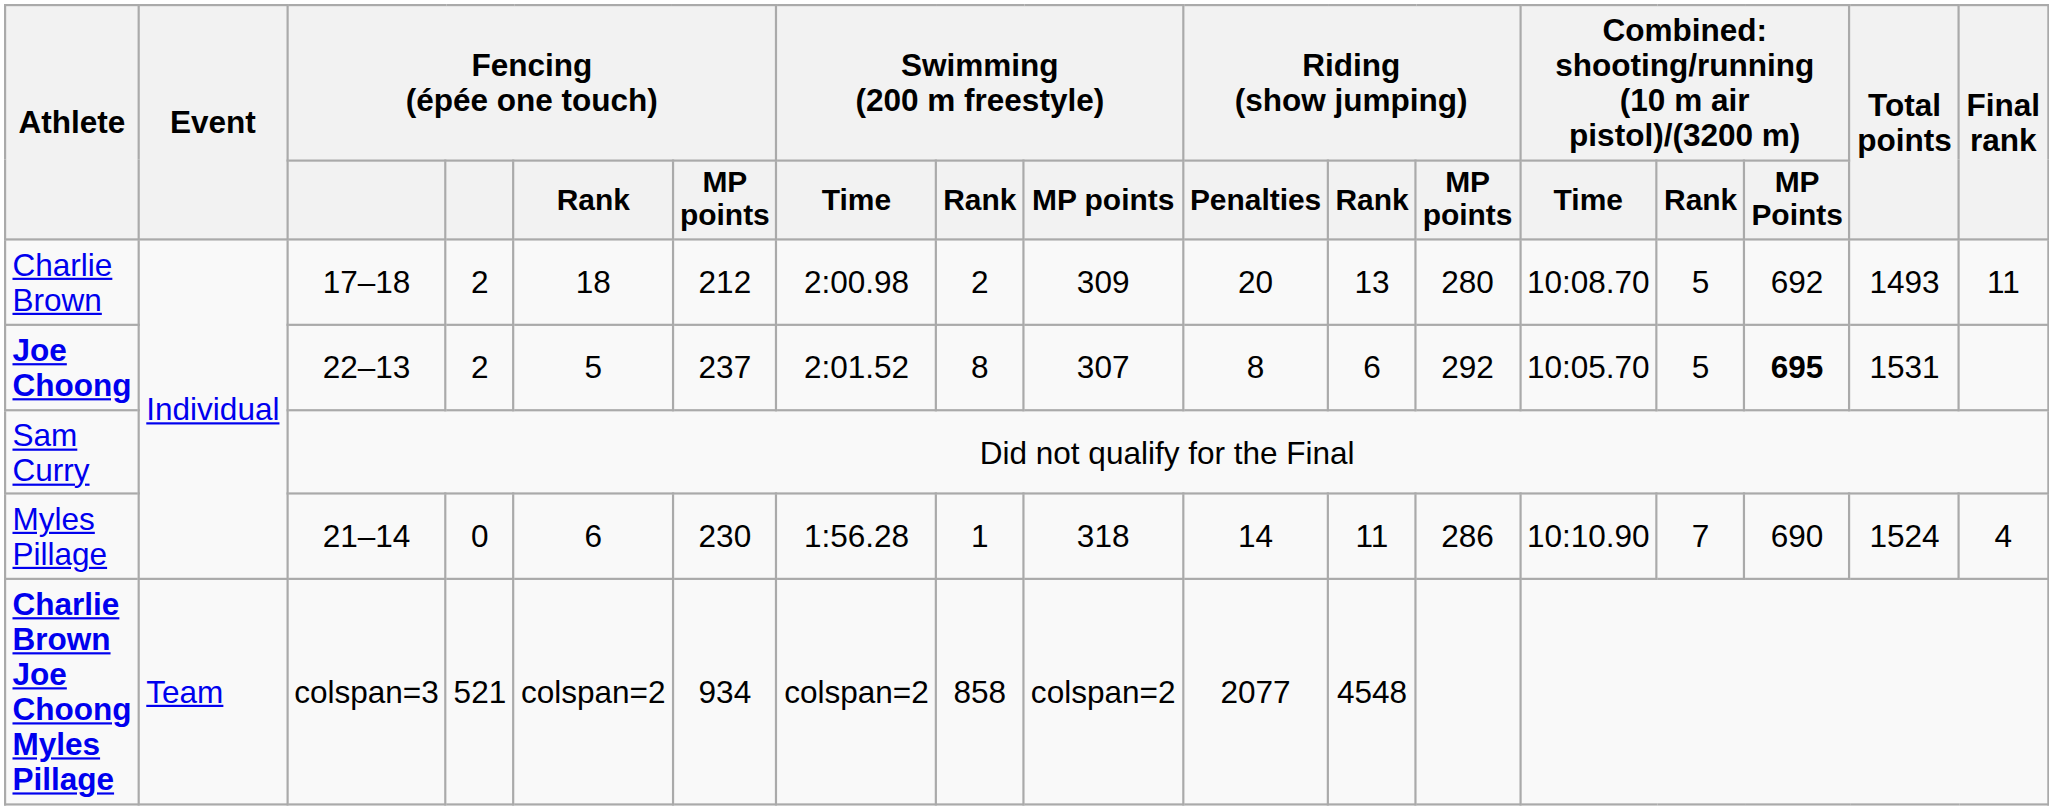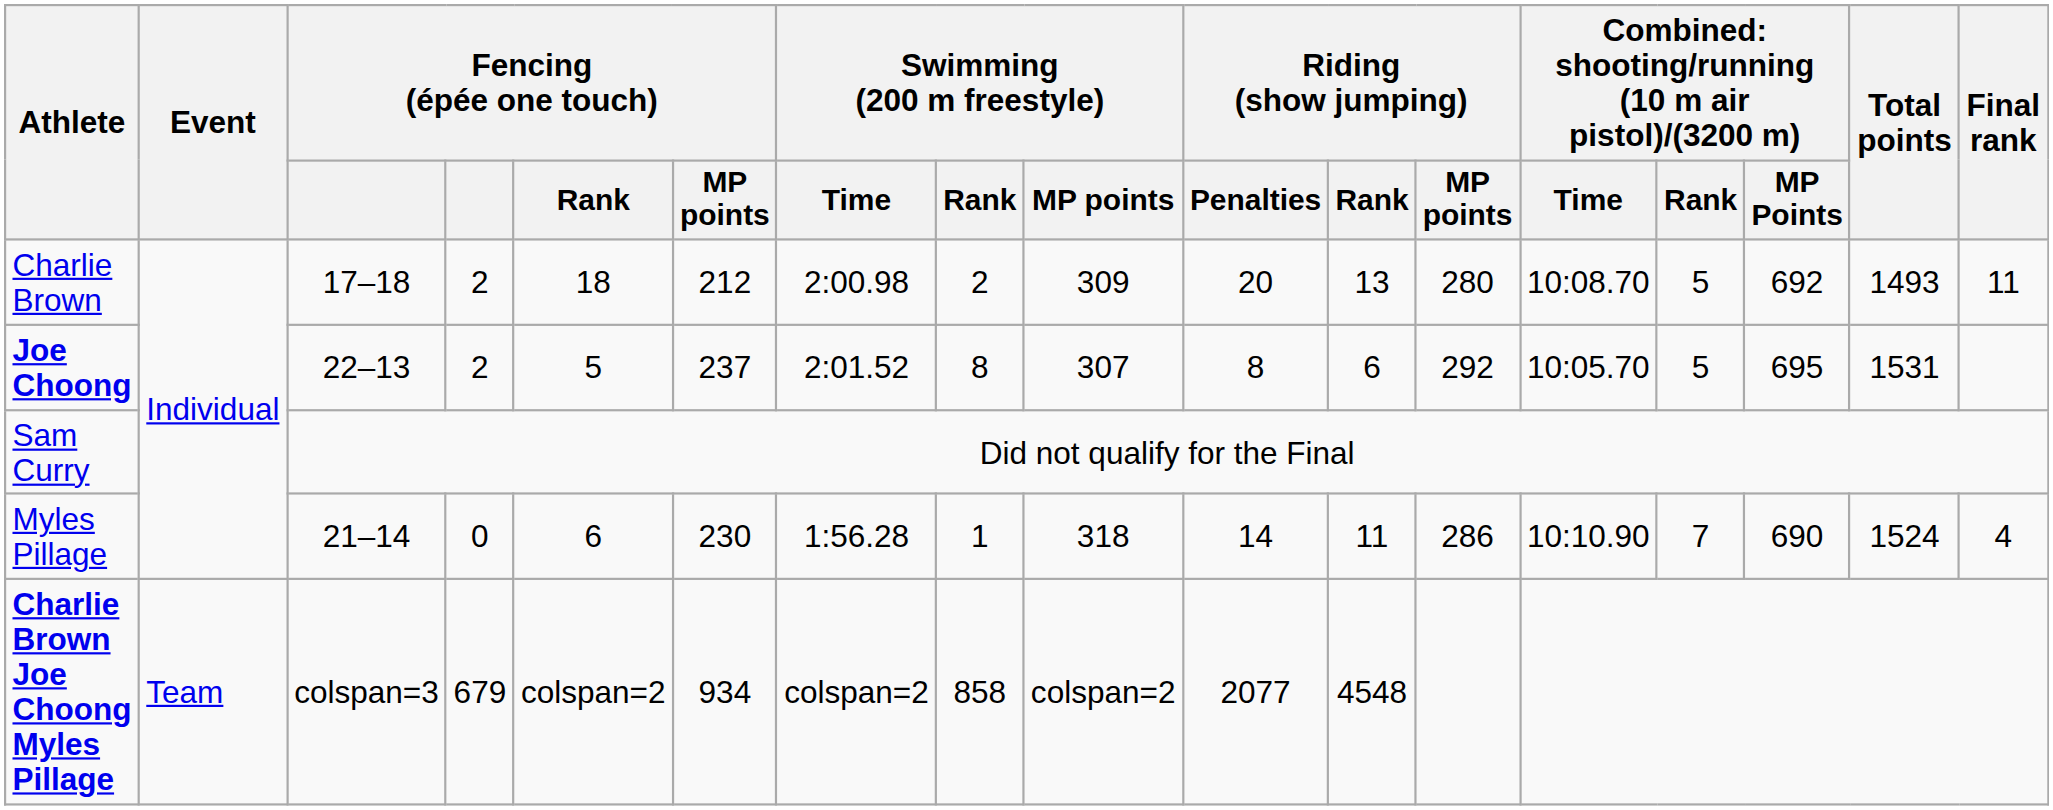(1797, 368) bold -> (1797, 368) normal
(480, 692) 521 -> (480, 692) 679
